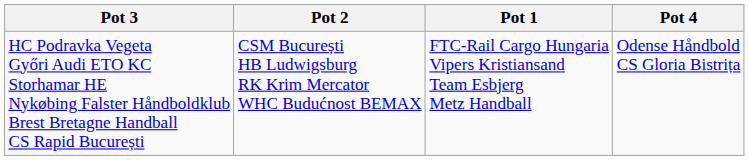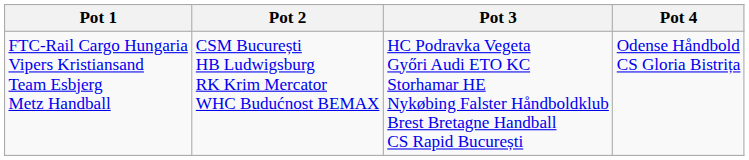columns swapped: (519, 18) <-> (119, 18)
